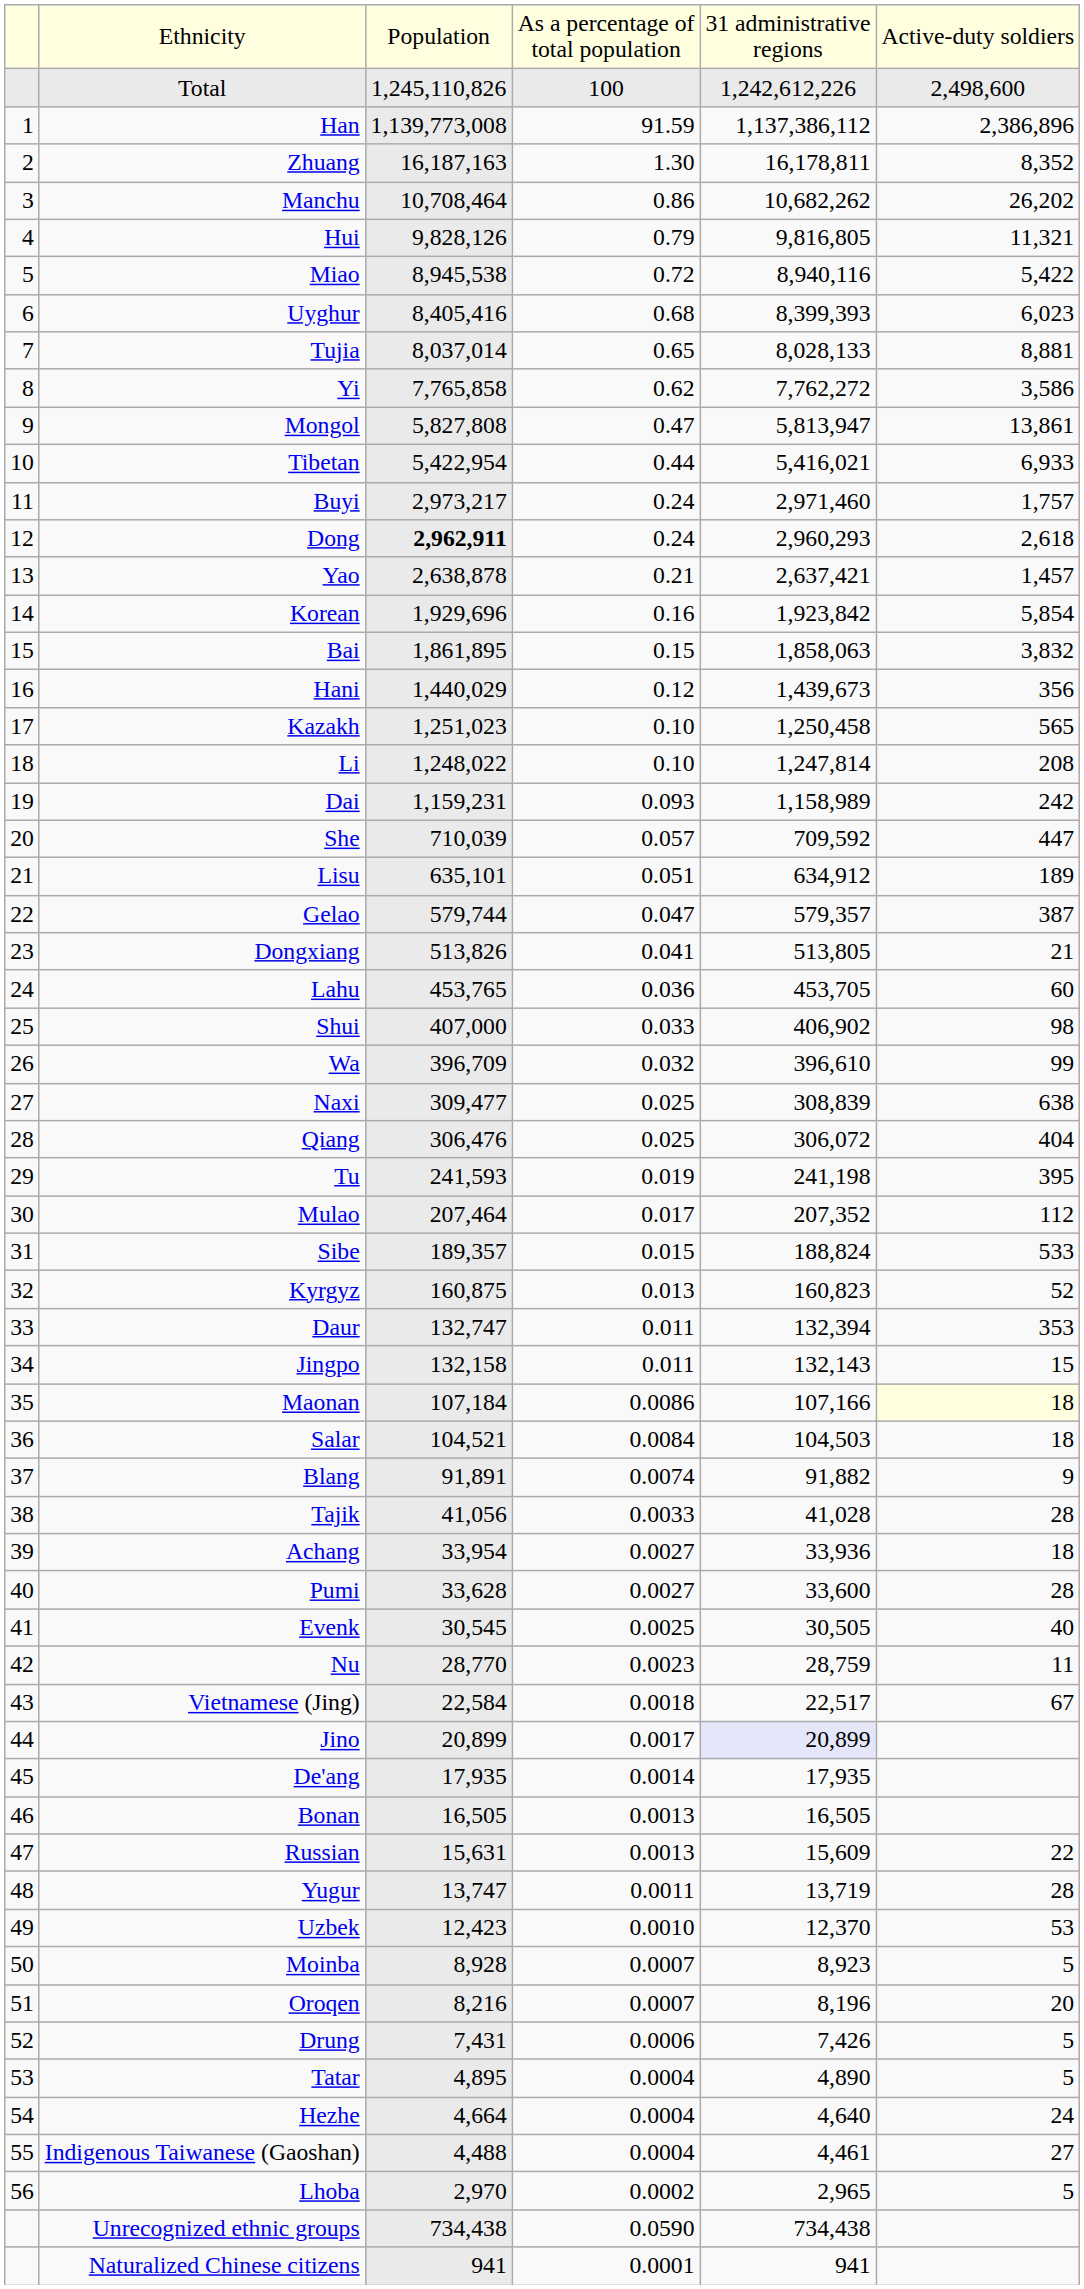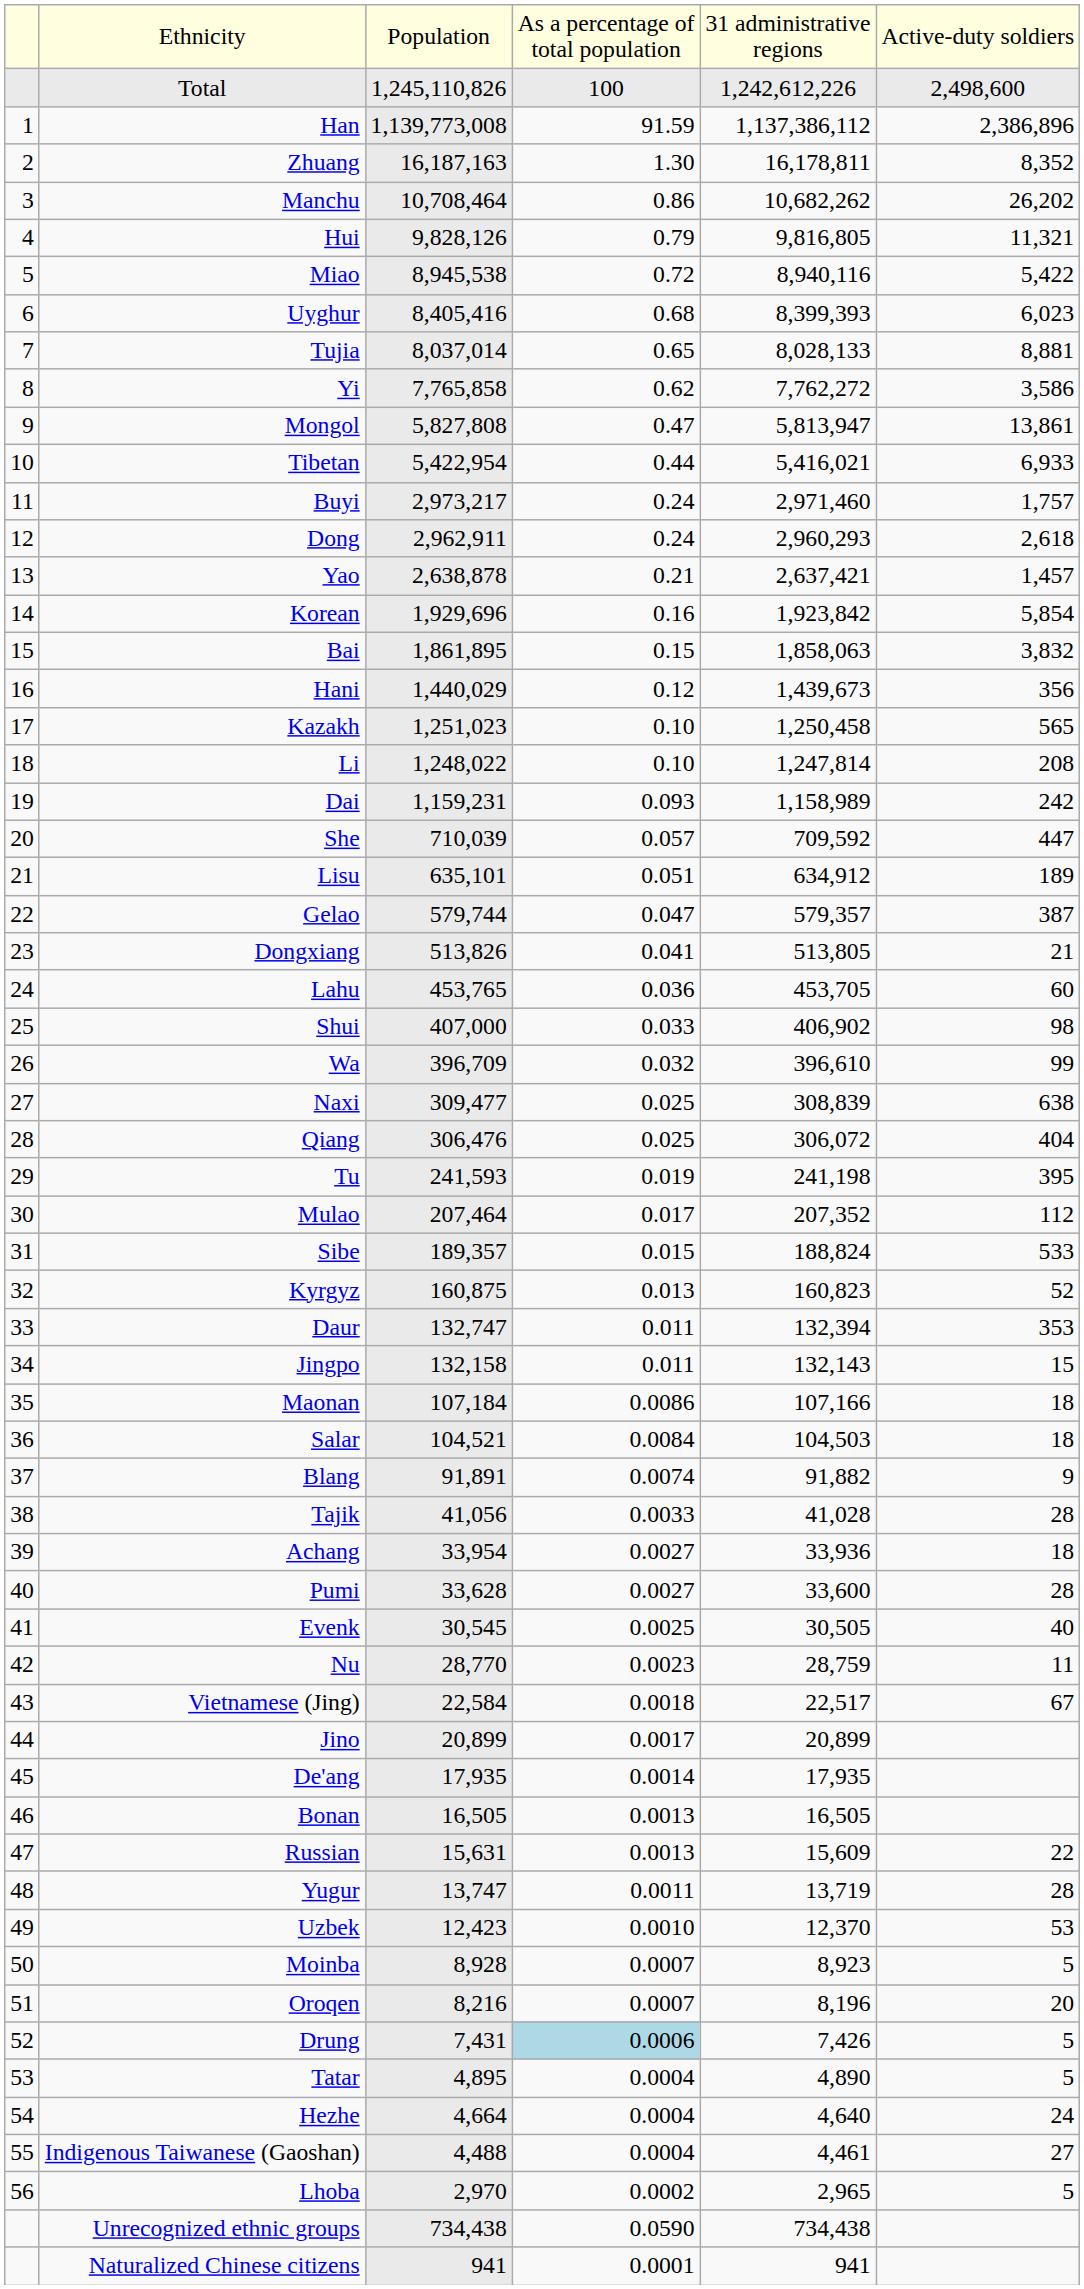(460, 538) bold -> (460, 538) normal
(1062, 1401) lightyellow background -> (1062, 1401) no background
(838, 1739) lavender background -> (838, 1739) no background
(662, 2040) no background -> (662, 2040) lightblue background
